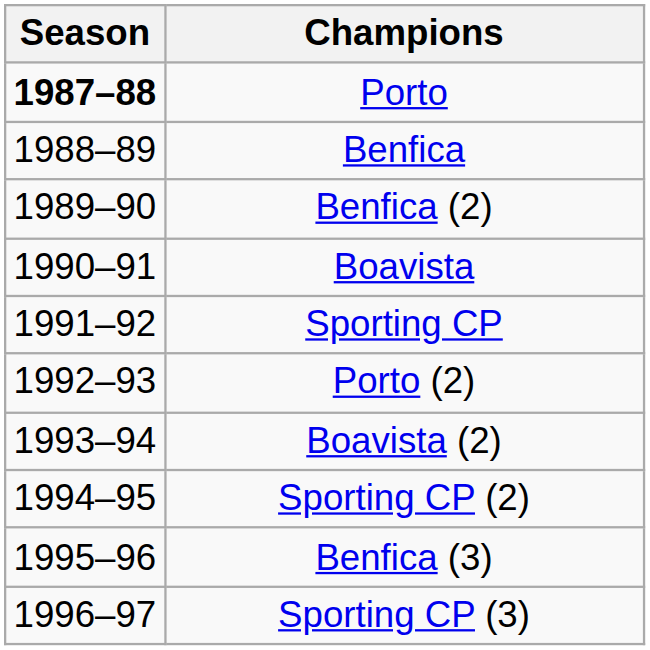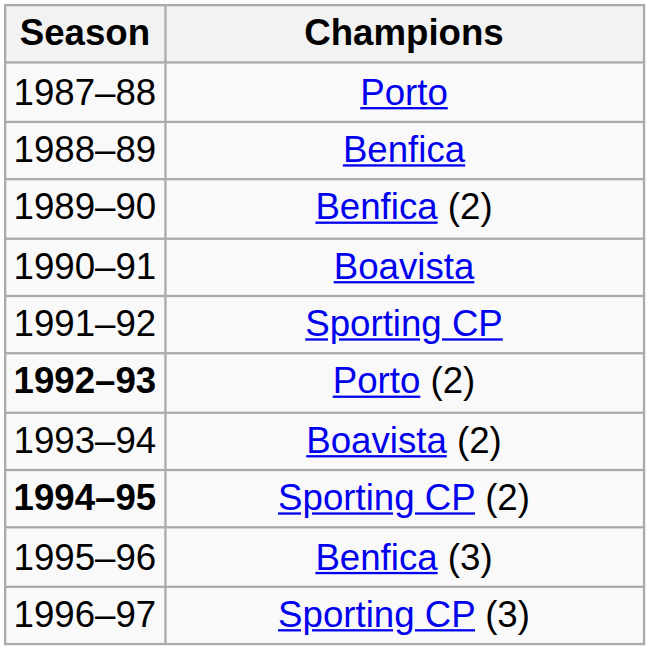(85, 91) bold -> (85, 91) normal
(85, 382) normal -> (85, 382) bold
(85, 498) normal -> (85, 498) bold
